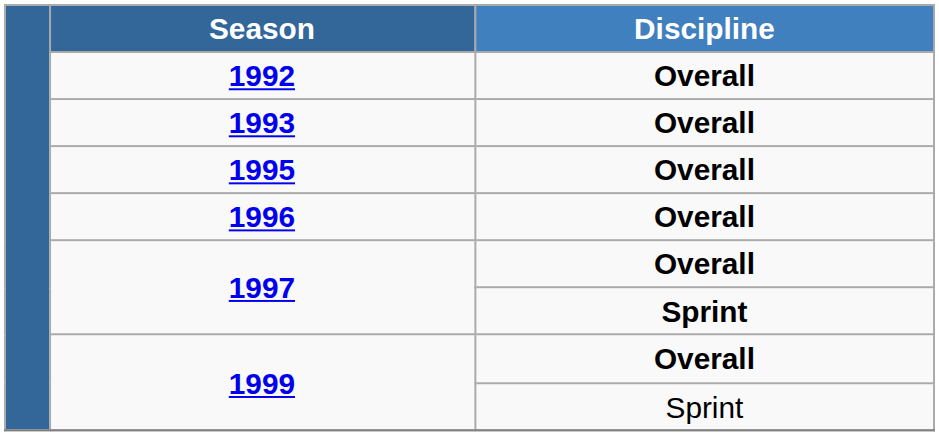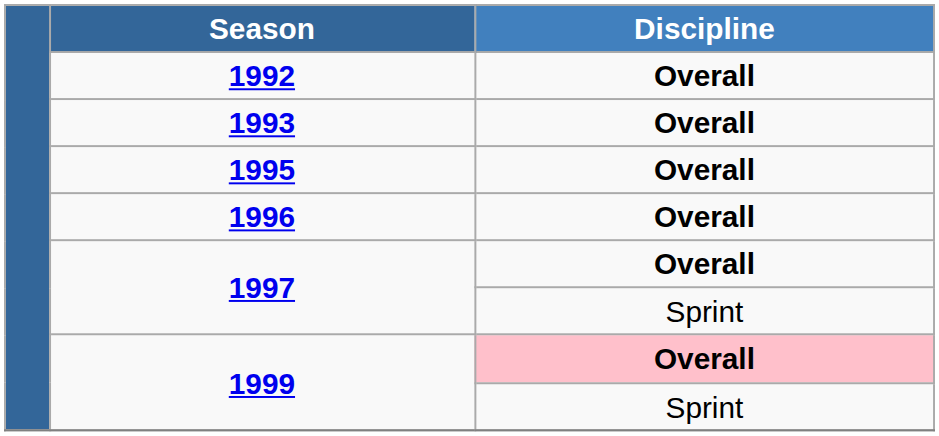(704, 312) bold -> (704, 312) normal
(704, 359) no background -> (704, 359) pink background
